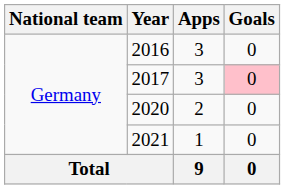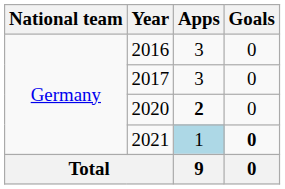(252, 79) pink background -> (252, 79) no background
(199, 109) normal -> (199, 109) bold
(199, 139) no background -> (199, 139) lightblue background
(252, 139) normal -> (252, 139) bold
